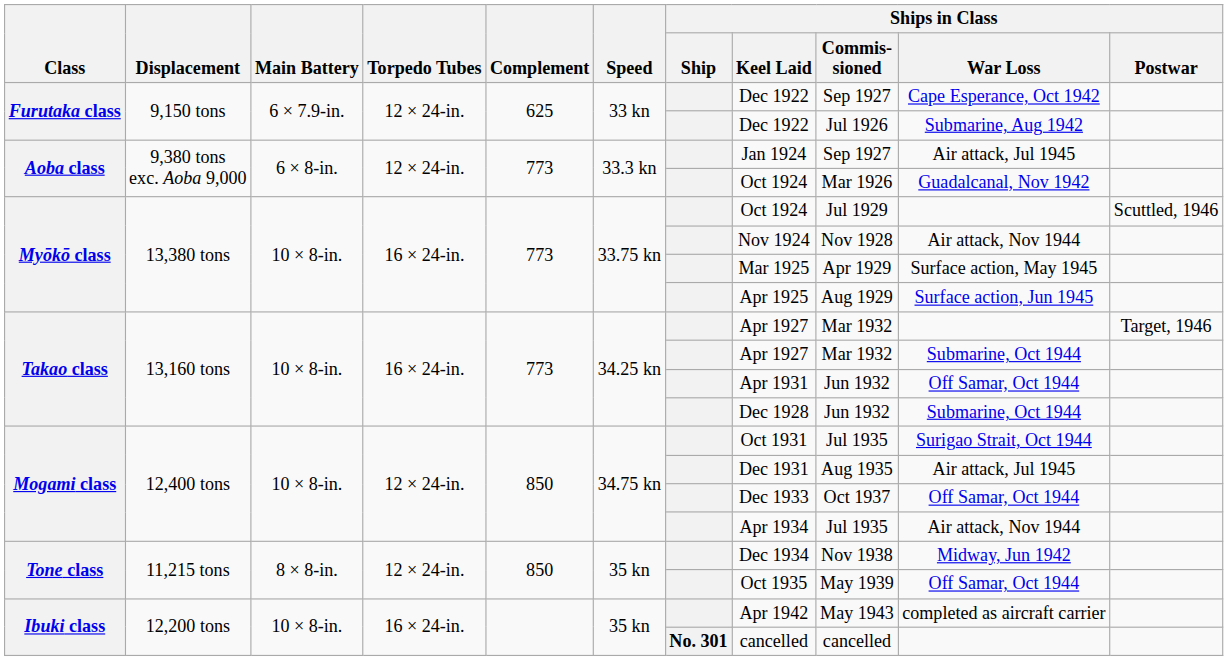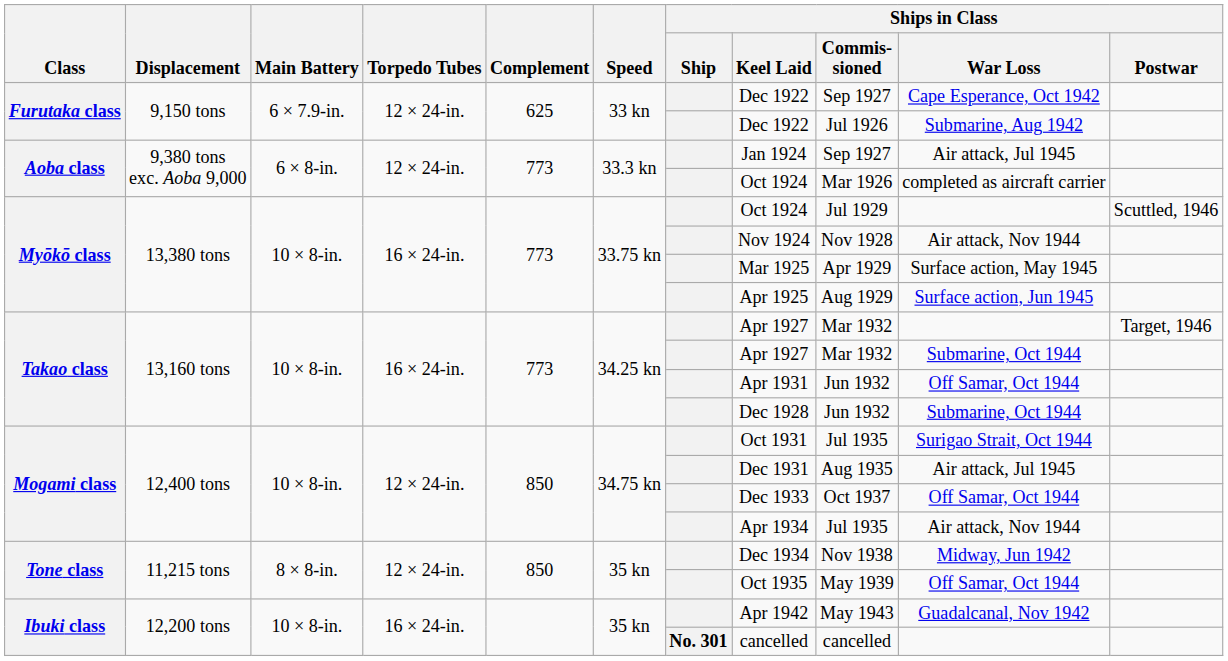(1004, 182) Guadalcanal, Nov 1942 -> (1004, 182) completed as aircraft carrier
(1004, 612) completed as aircraft carrier -> (1004, 612) Guadalcanal, Nov 1942
